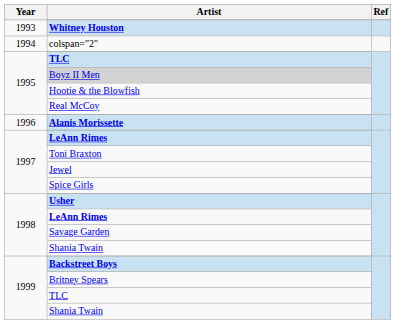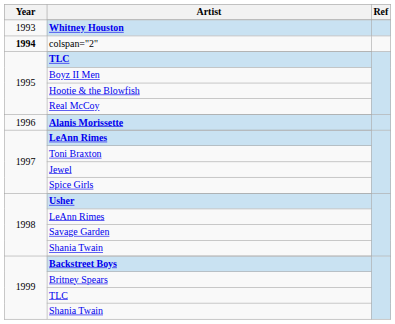(26, 43) normal -> (26, 43) bold
(74, 75) lightgrey background -> (74, 75) no background
(78, 216) bold -> (77, 216) normal
